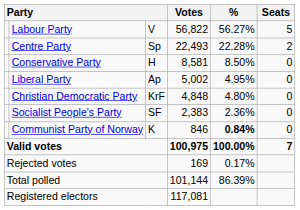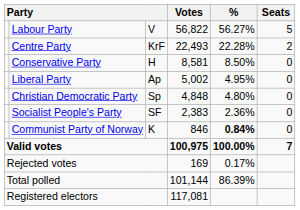(154, 46) Sp -> (156, 46) KrF
(156, 96) KrF -> (154, 96) Sp
